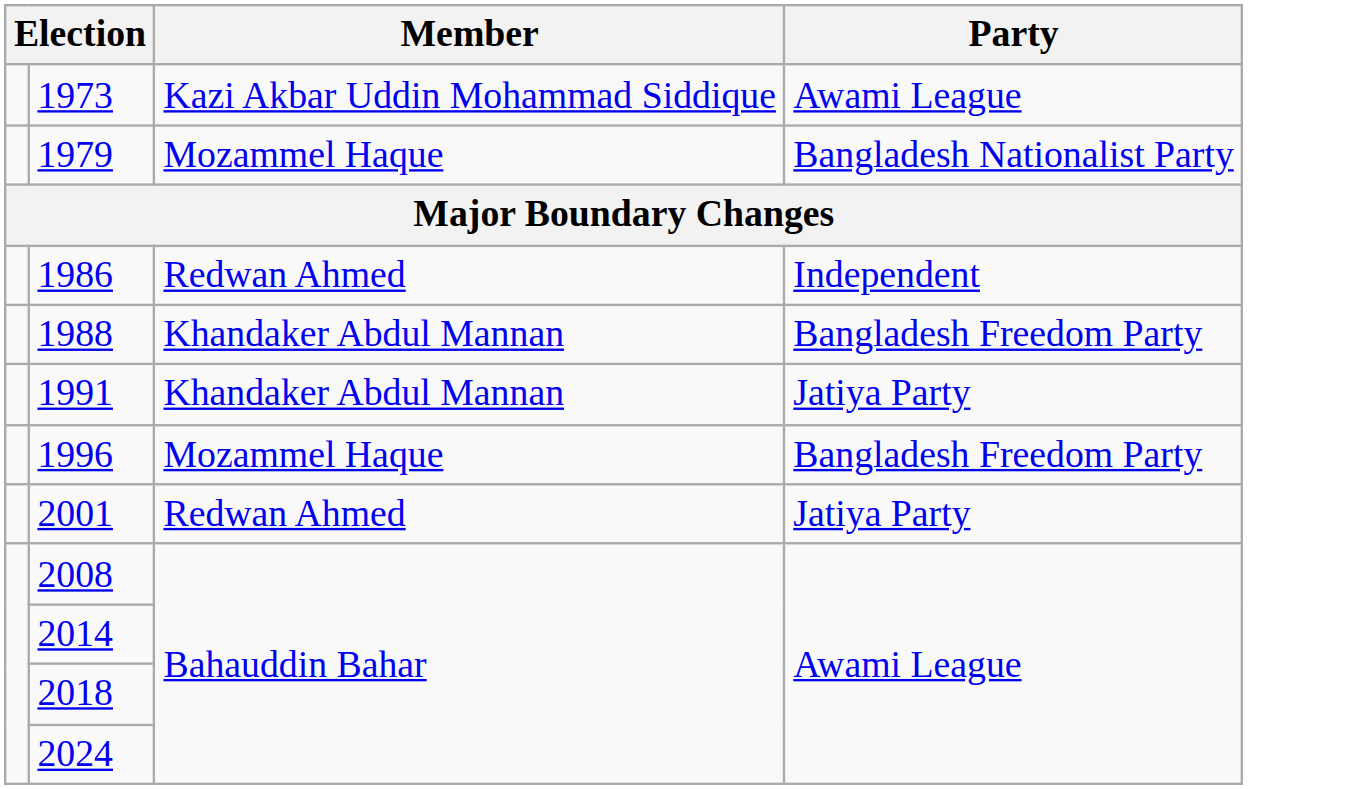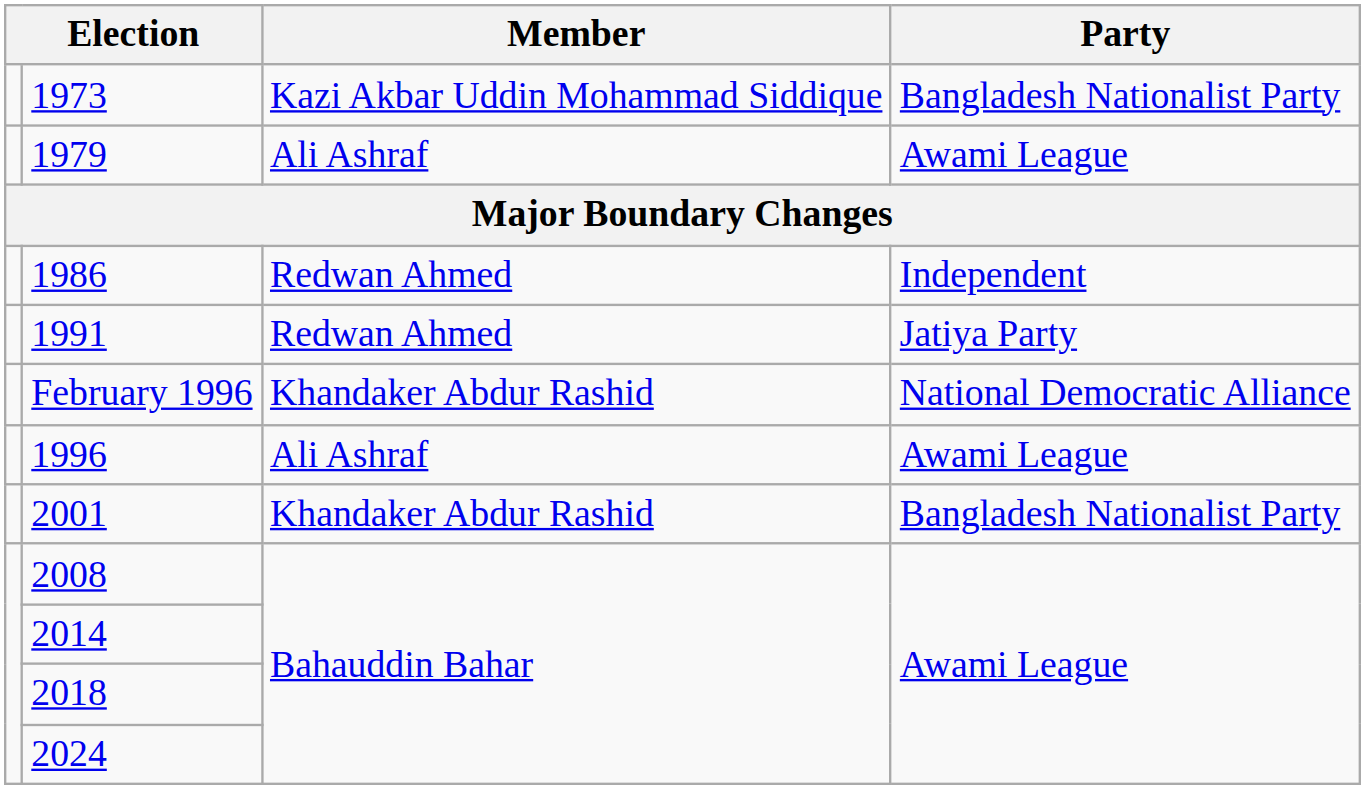(907, 94) Awami League -> (1120, 94) Bangladesh Nationalist Party
(303, 154) Mozammel Haque -> (349, 154) Ali Ashraf
(1014, 154) Bangladesh Nationalist Party -> (1014, 154) Awami League
- row: (75, 333)
(364, 393) Khandaker Abdul Mannan -> (391, 333) Redwan Ahmed
+ row: (142, 393)
(303, 453) Mozammel Haque -> (349, 453) Ali Ashraf
(998, 453) Bangladesh Freedom Party -> (1014, 453) Awami League
(285, 513) Redwan Ahmed -> (462, 513) Khandaker Abdur Rashid
(882, 513) Jatiya Party -> (1120, 513) Bangladesh Nationalist Party
